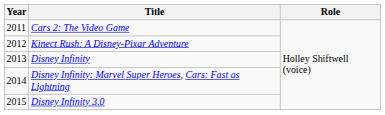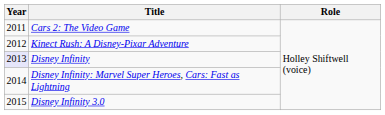(17, 59) no background -> (17, 59) lavender background
